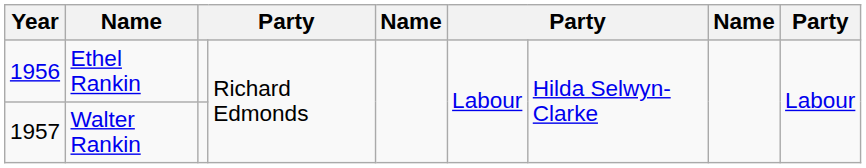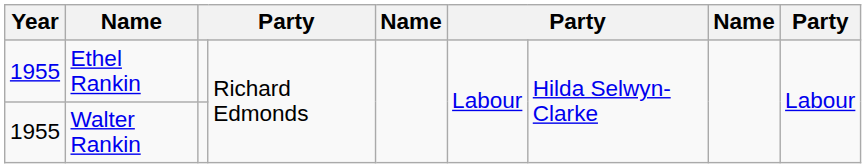(35, 70) 1956 -> (35, 70) 1955
(35, 132) 1957 -> (35, 132) 1955
